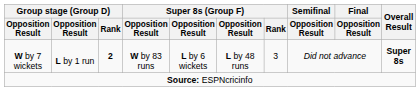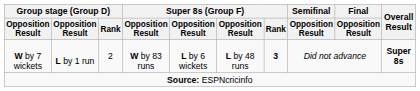(110, 57) bold -> (110, 57) normal
(276, 57) normal -> (276, 57) bold
